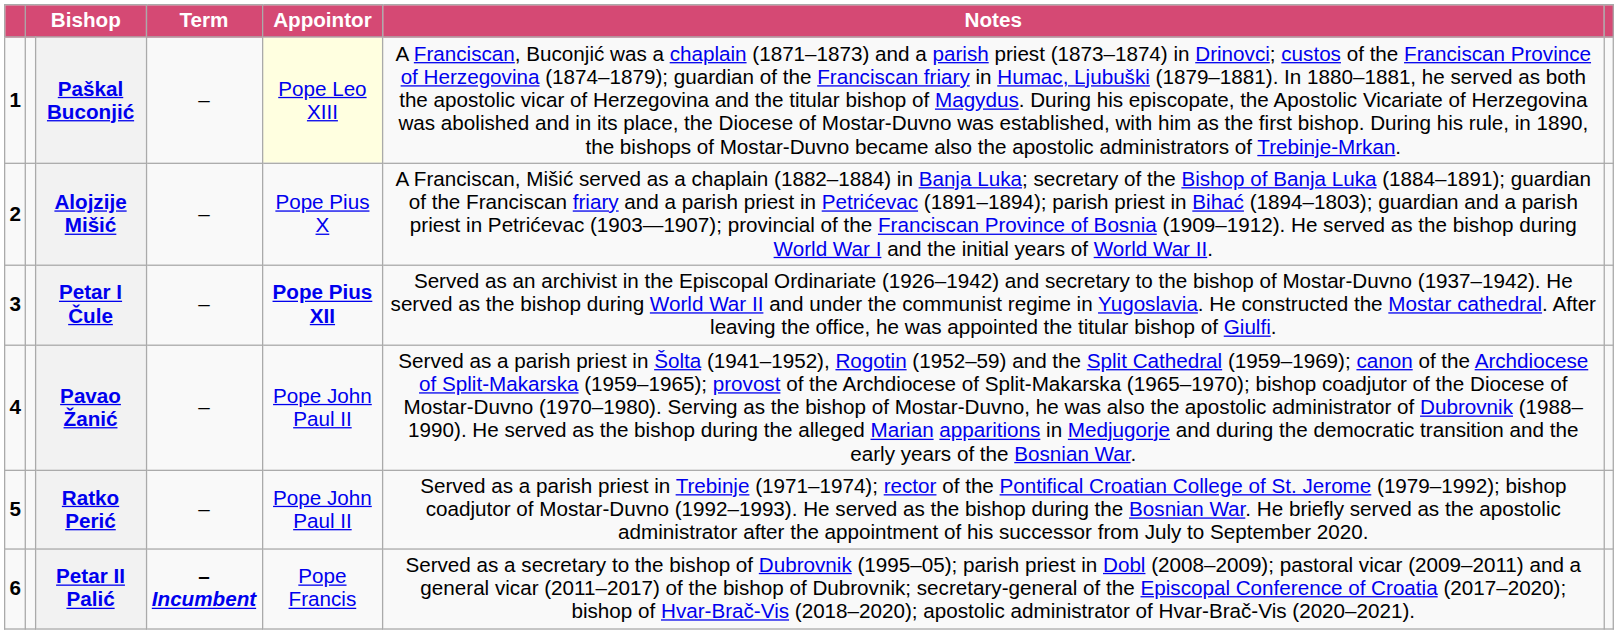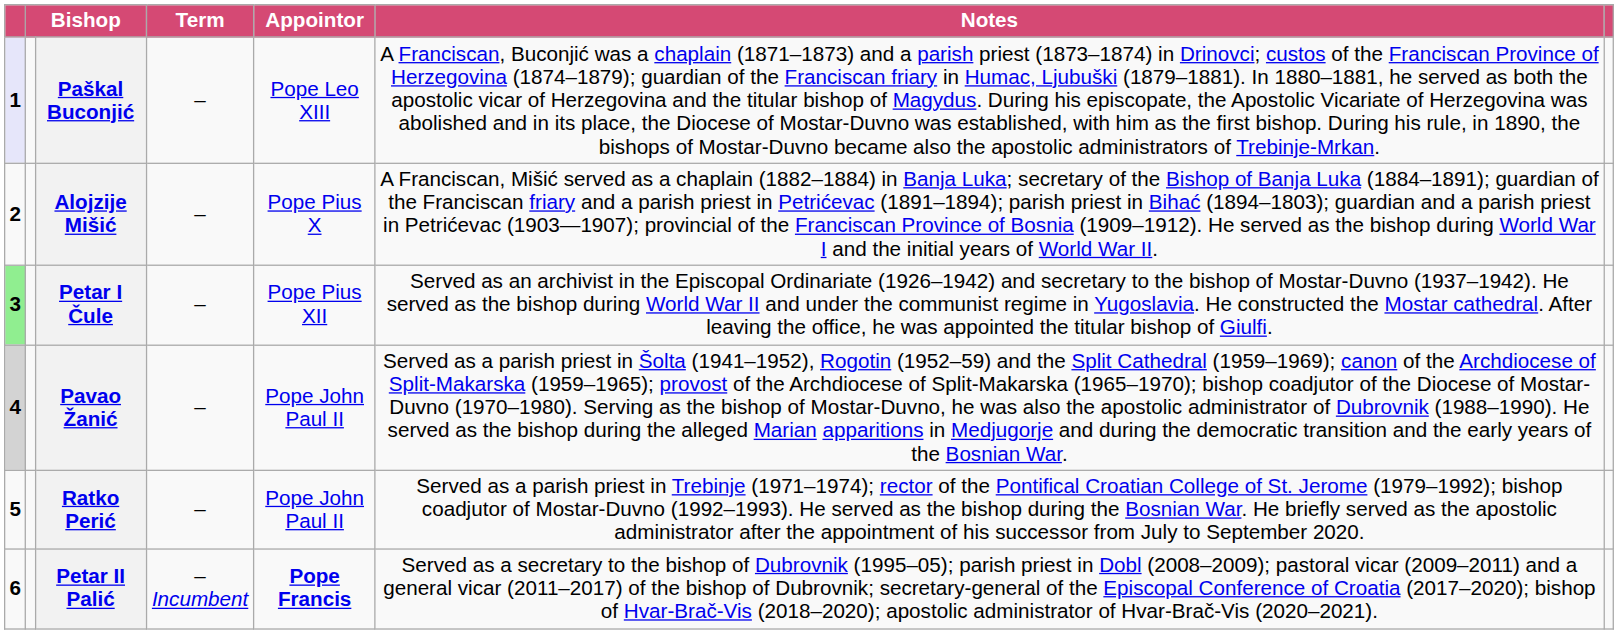(15, 100) no background -> (15, 100) lavender background
(322, 100) lightyellow background -> (315, 100) no background
(15, 304) no background -> (15, 304) lightgreen background
(322, 304) bold -> (315, 304) normal
(15, 407) no background -> (15, 407) lightgrey background
(204, 588) bold -> (200, 588) normal
(322, 588) normal -> (315, 588) bold
